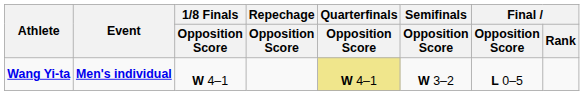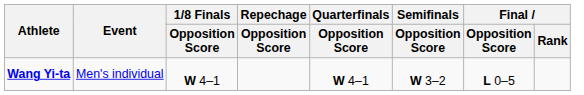(124, 74) bold -> (120, 74) normal
(359, 81) khaki background -> (351, 81) no background
